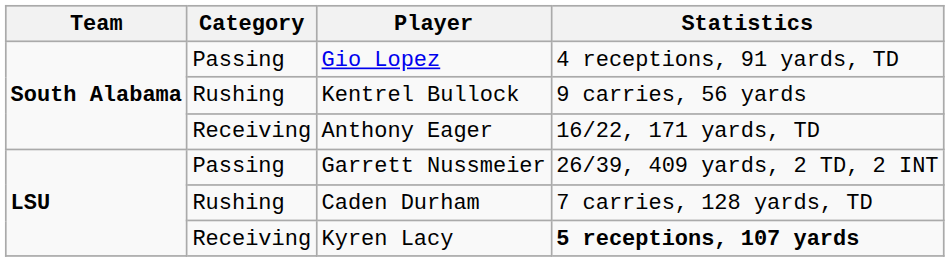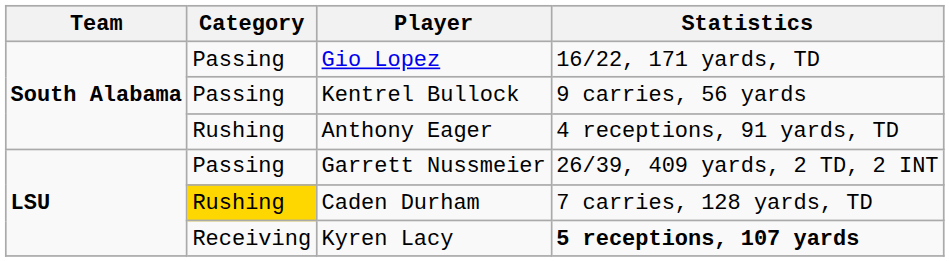(728, 60) 4 receptions, 91 yards, TD -> (688, 60) 16/22, 171 yards, TD
(239, 95) Rushing -> (239, 95) Passing
(252, 131) Receiving -> (239, 131) Rushing
(688, 131) 16/22, 171 yards, TD -> (728, 131) 4 receptions, 91 yards, TD
(239, 203) no background -> (239, 203) gold background
